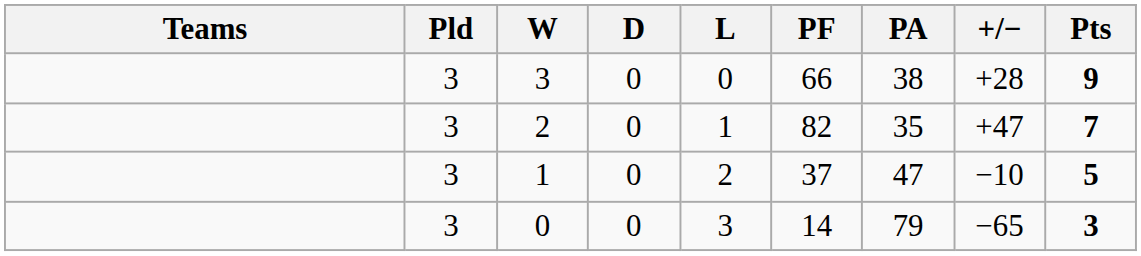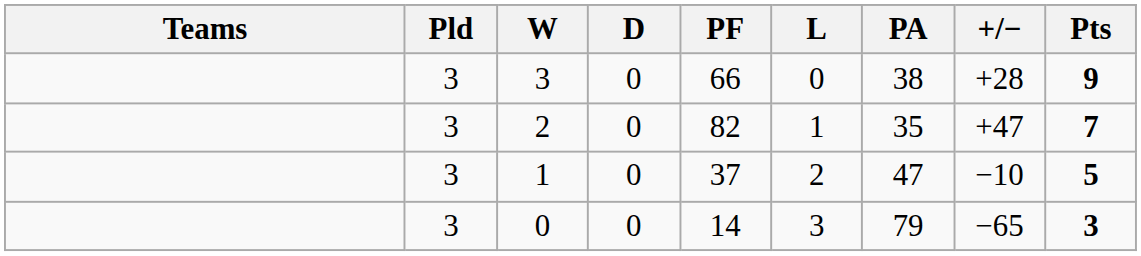columns swapped: (725, 28) <-> (817, 28)
